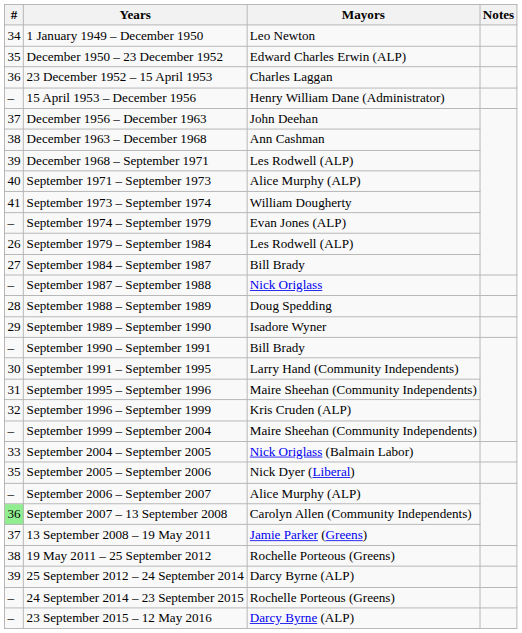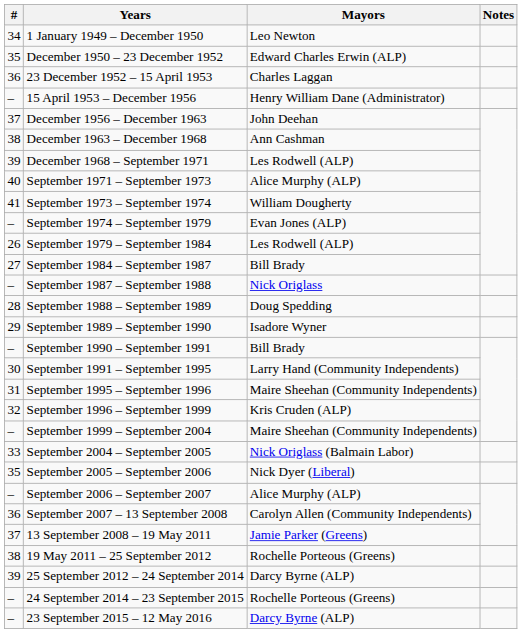(14, 514) lightgreen background -> (14, 514) no background
